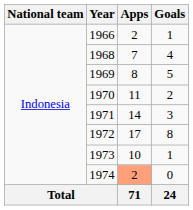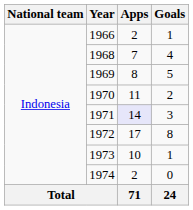(134, 114) no background -> (134, 114) lavender background
(134, 174) lightsalmon background -> (134, 174) no background
